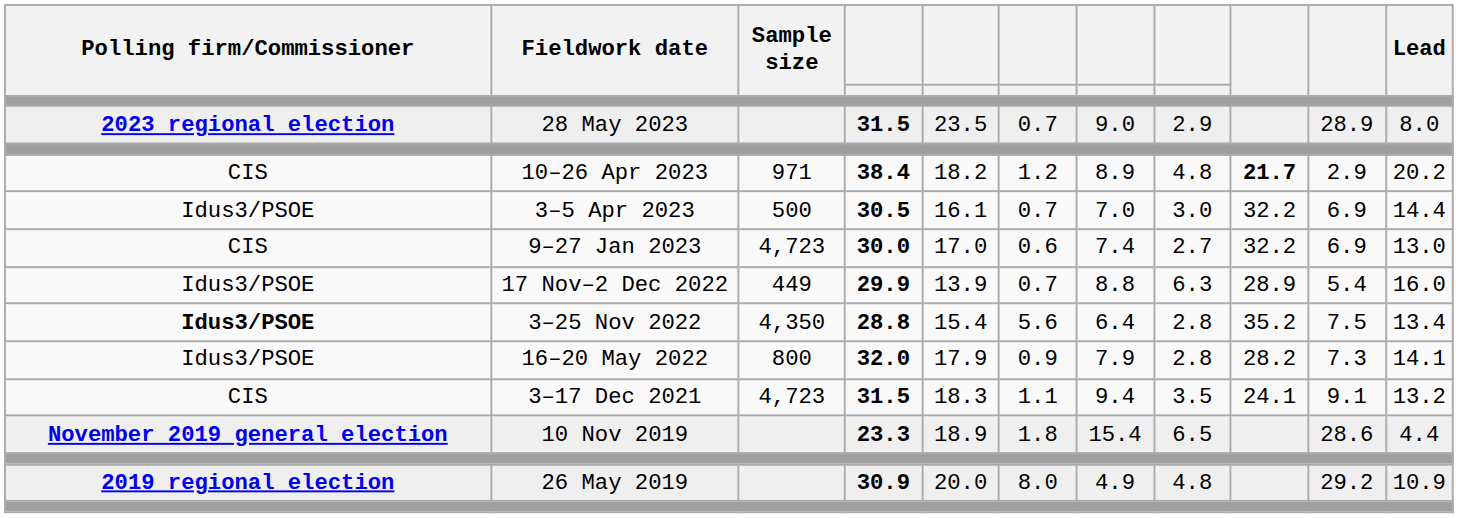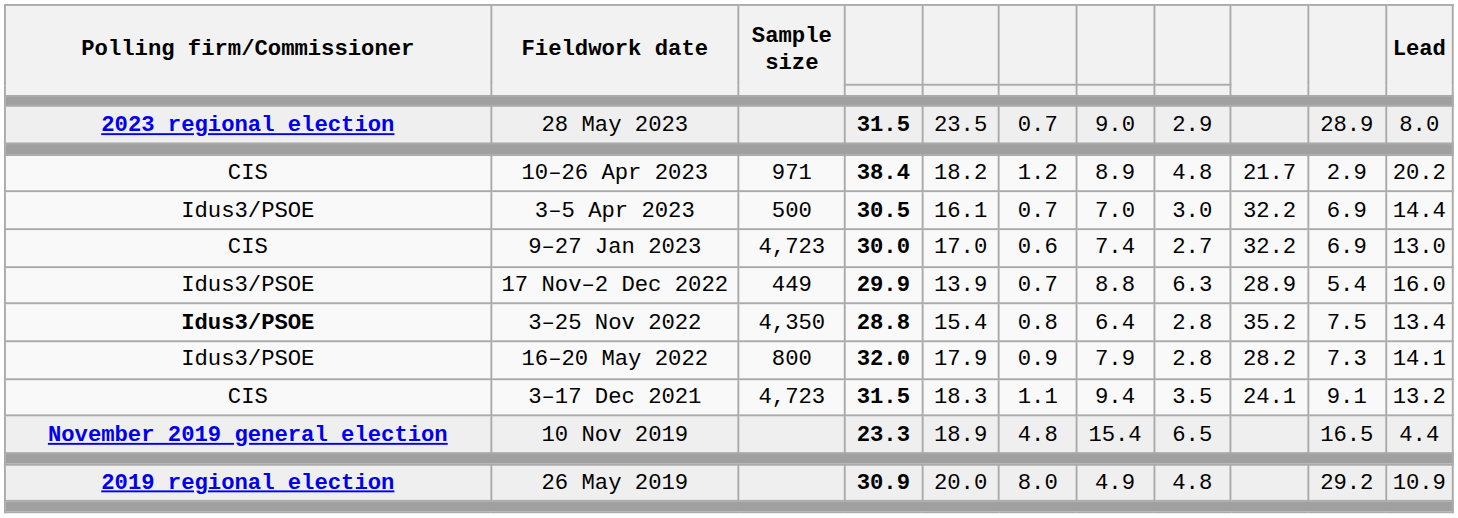(1270, 173) bold -> (1270, 173) normal
(1038, 322) 5.6 -> (1038, 322) 0.8
(1038, 434) 1.8 -> (1038, 434) 4.8
(1347, 434) 28.6 -> (1347, 434) 16.5
